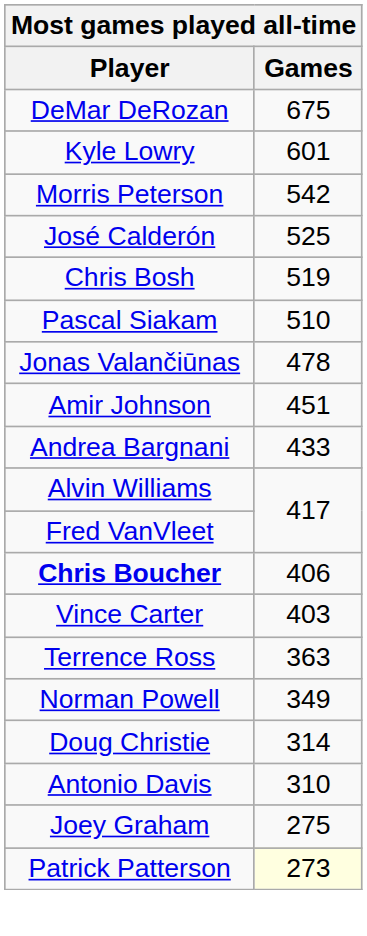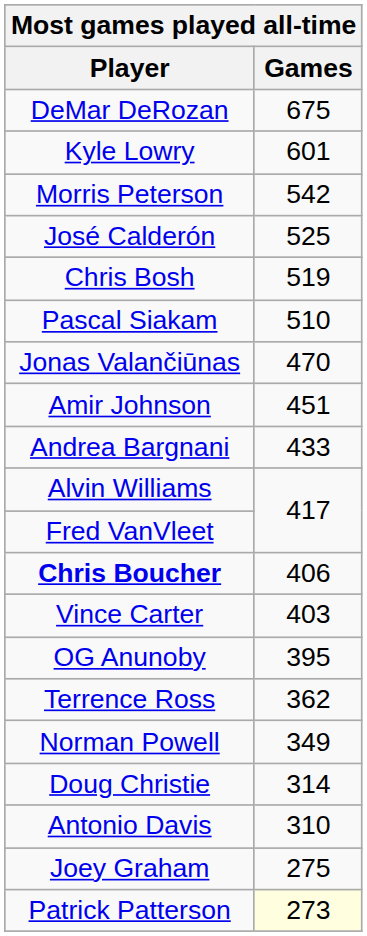(308, 362) 478 -> (308, 362) 470
+ row: (130, 657)
(308, 657) 363 -> (308, 699) 362
